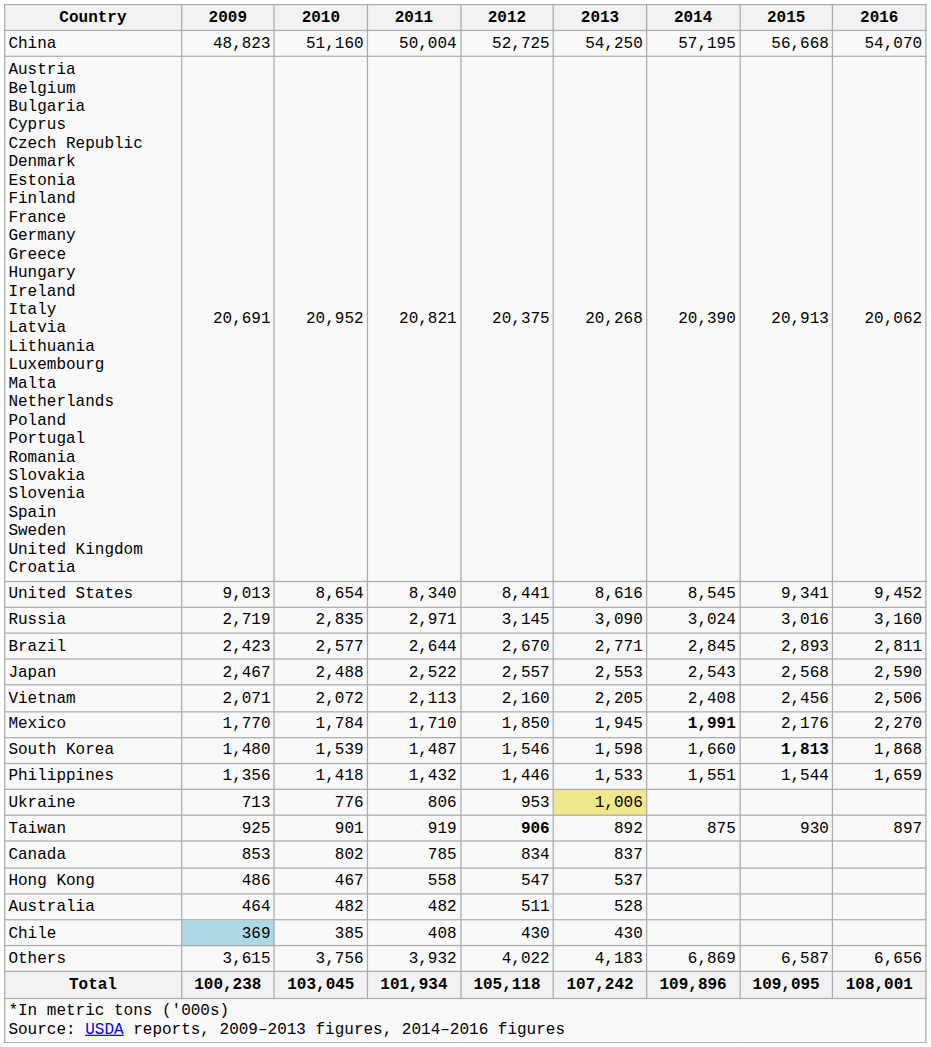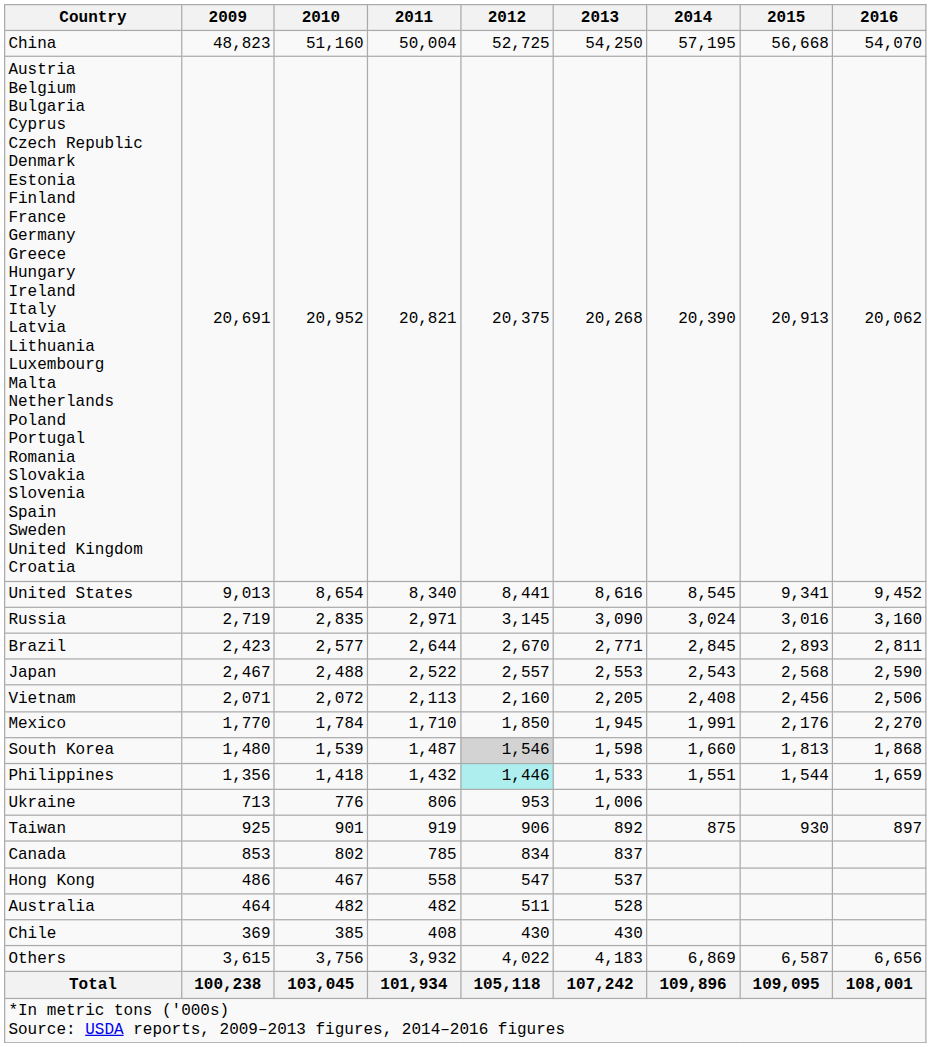(712, 724) bold -> (712, 724) normal
(526, 750) no background -> (526, 750) lightgrey background
(805, 750) bold -> (805, 750) normal
(526, 776) no background -> (526, 776) paleturquoise background
(619, 802) khaki background -> (619, 802) no background
(535, 829) bold -> (535, 829) normal
(256, 933) lightblue background -> (256, 933) no background
